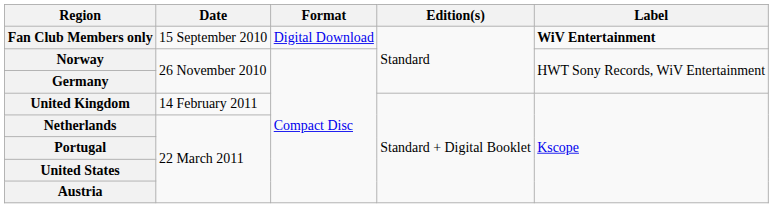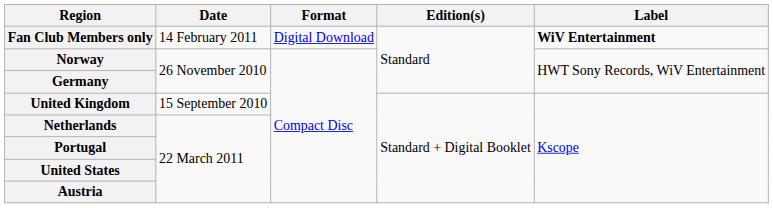(213, 37) 15 September 2010 -> (208, 37) 14 February 2011
(208, 103) 14 February 2011 -> (213, 103) 15 September 2010
